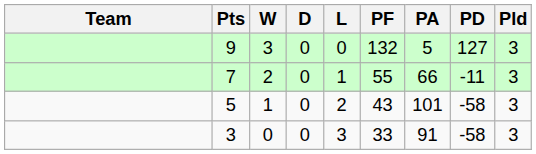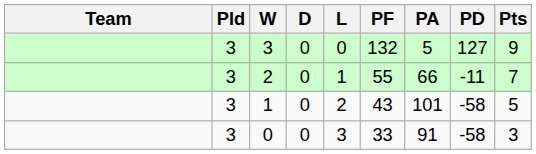columns swapped: (513, 18) <-> (231, 18)
